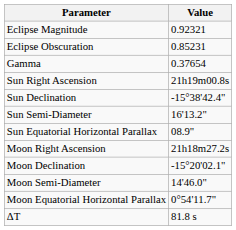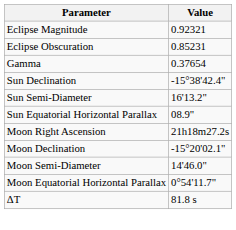- row: (52, 81)
